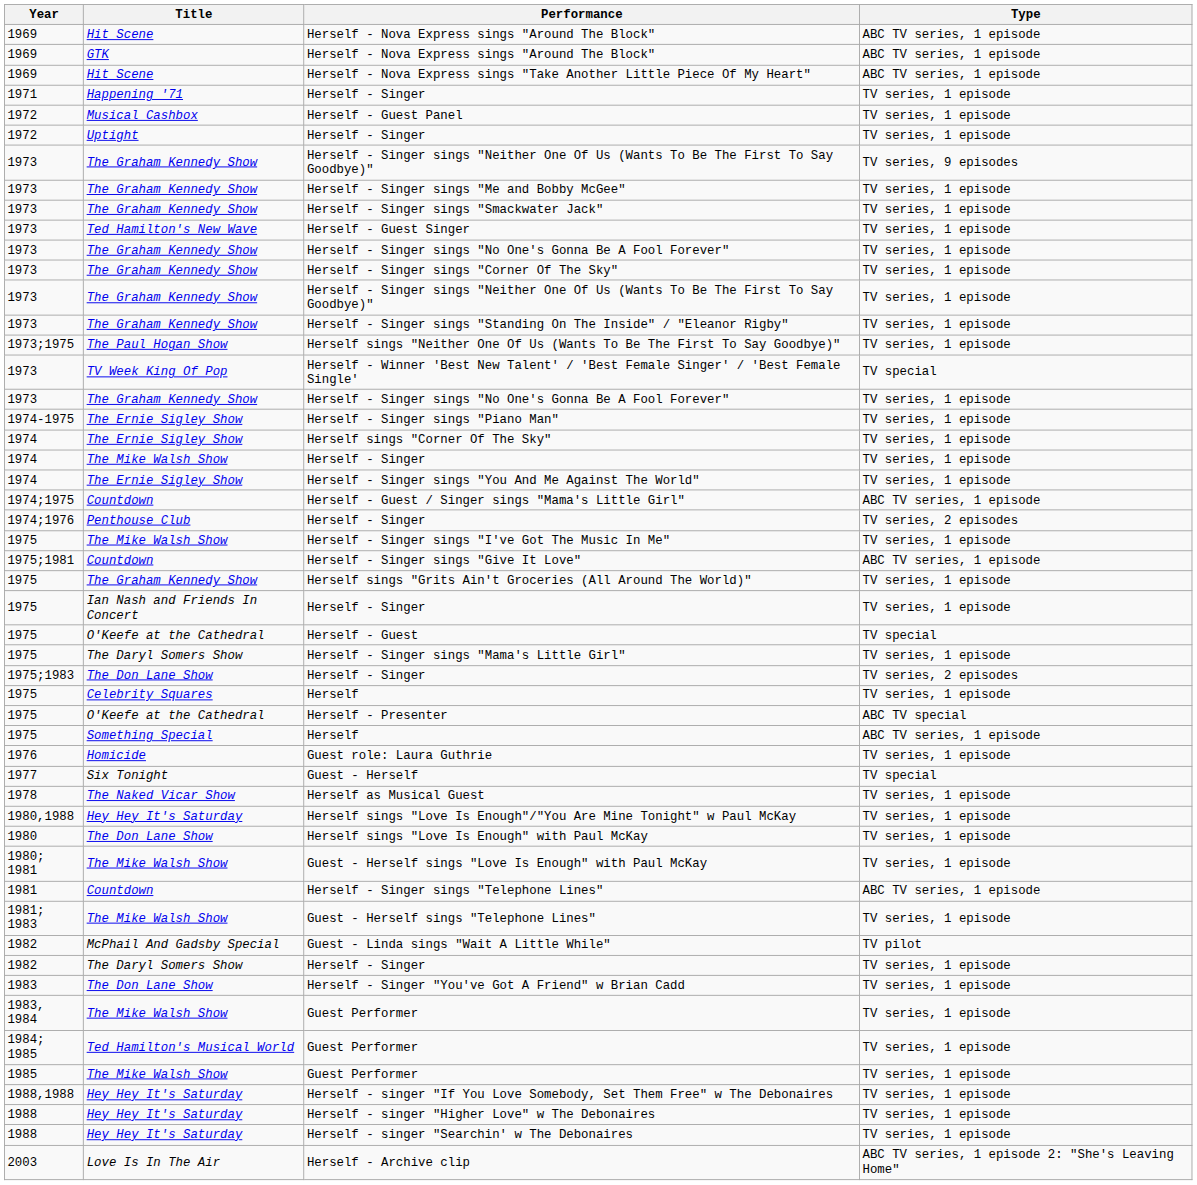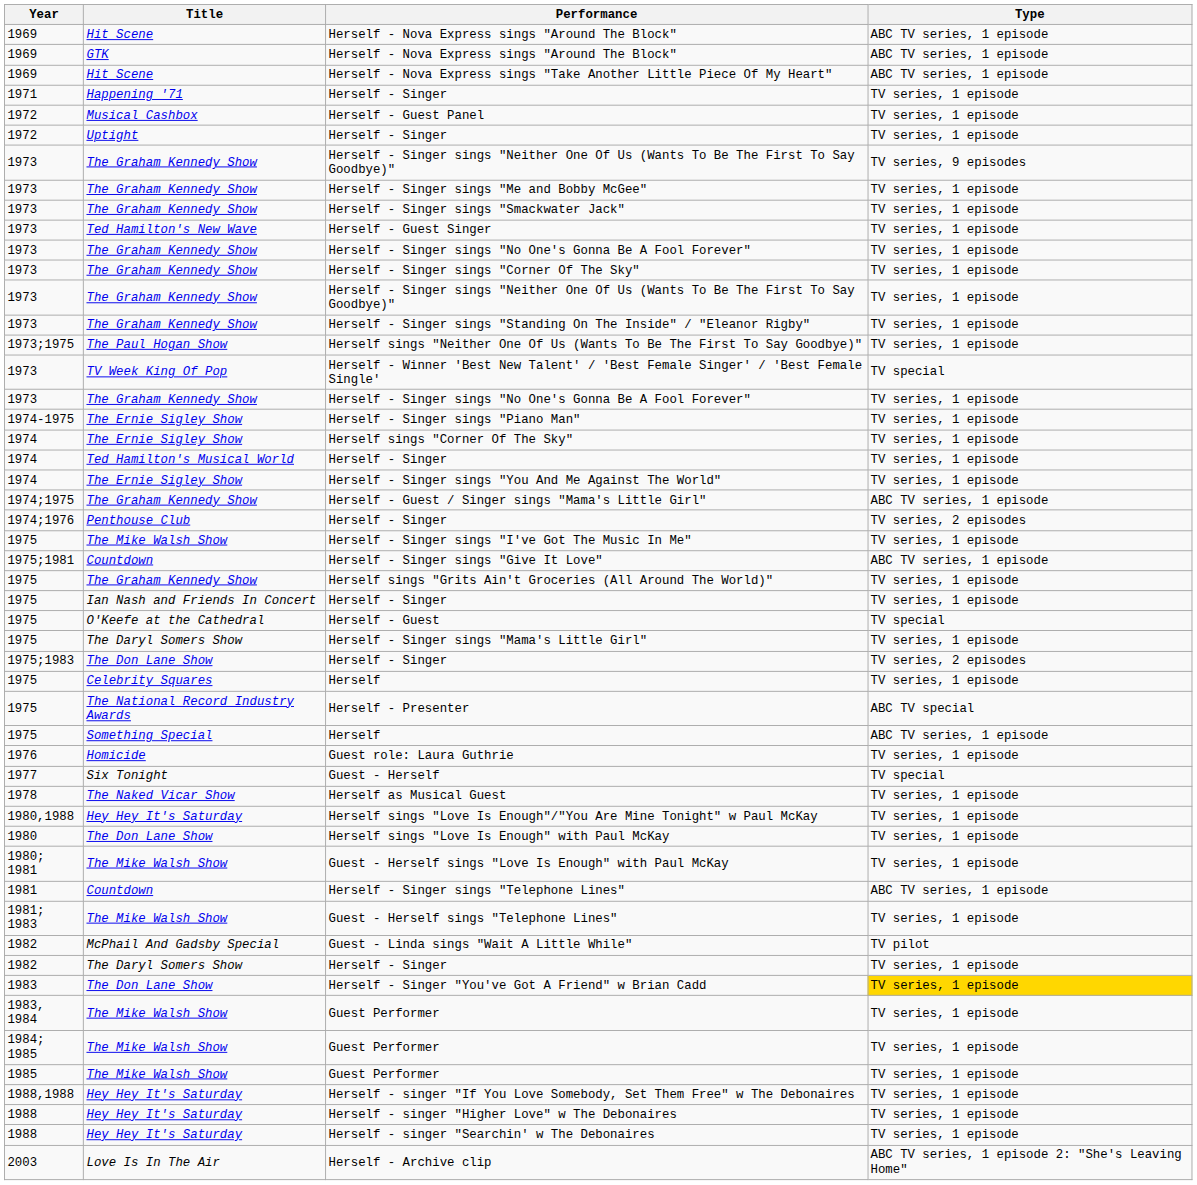(157, 460) The Mike Walsh Show -> (190, 460) Ted Hamilton's Musical World
(120, 500) Countdown -> (172, 500) The Graham Kennedy Show
(176, 716) O'Keefe at the Cathedral -> (190, 709) The National Record Industry Awards
(937, 986) no background -> (945, 986) gold background
(190, 1047) Ted Hamilton's Musical World -> (157, 1047) The Mike Walsh Show
